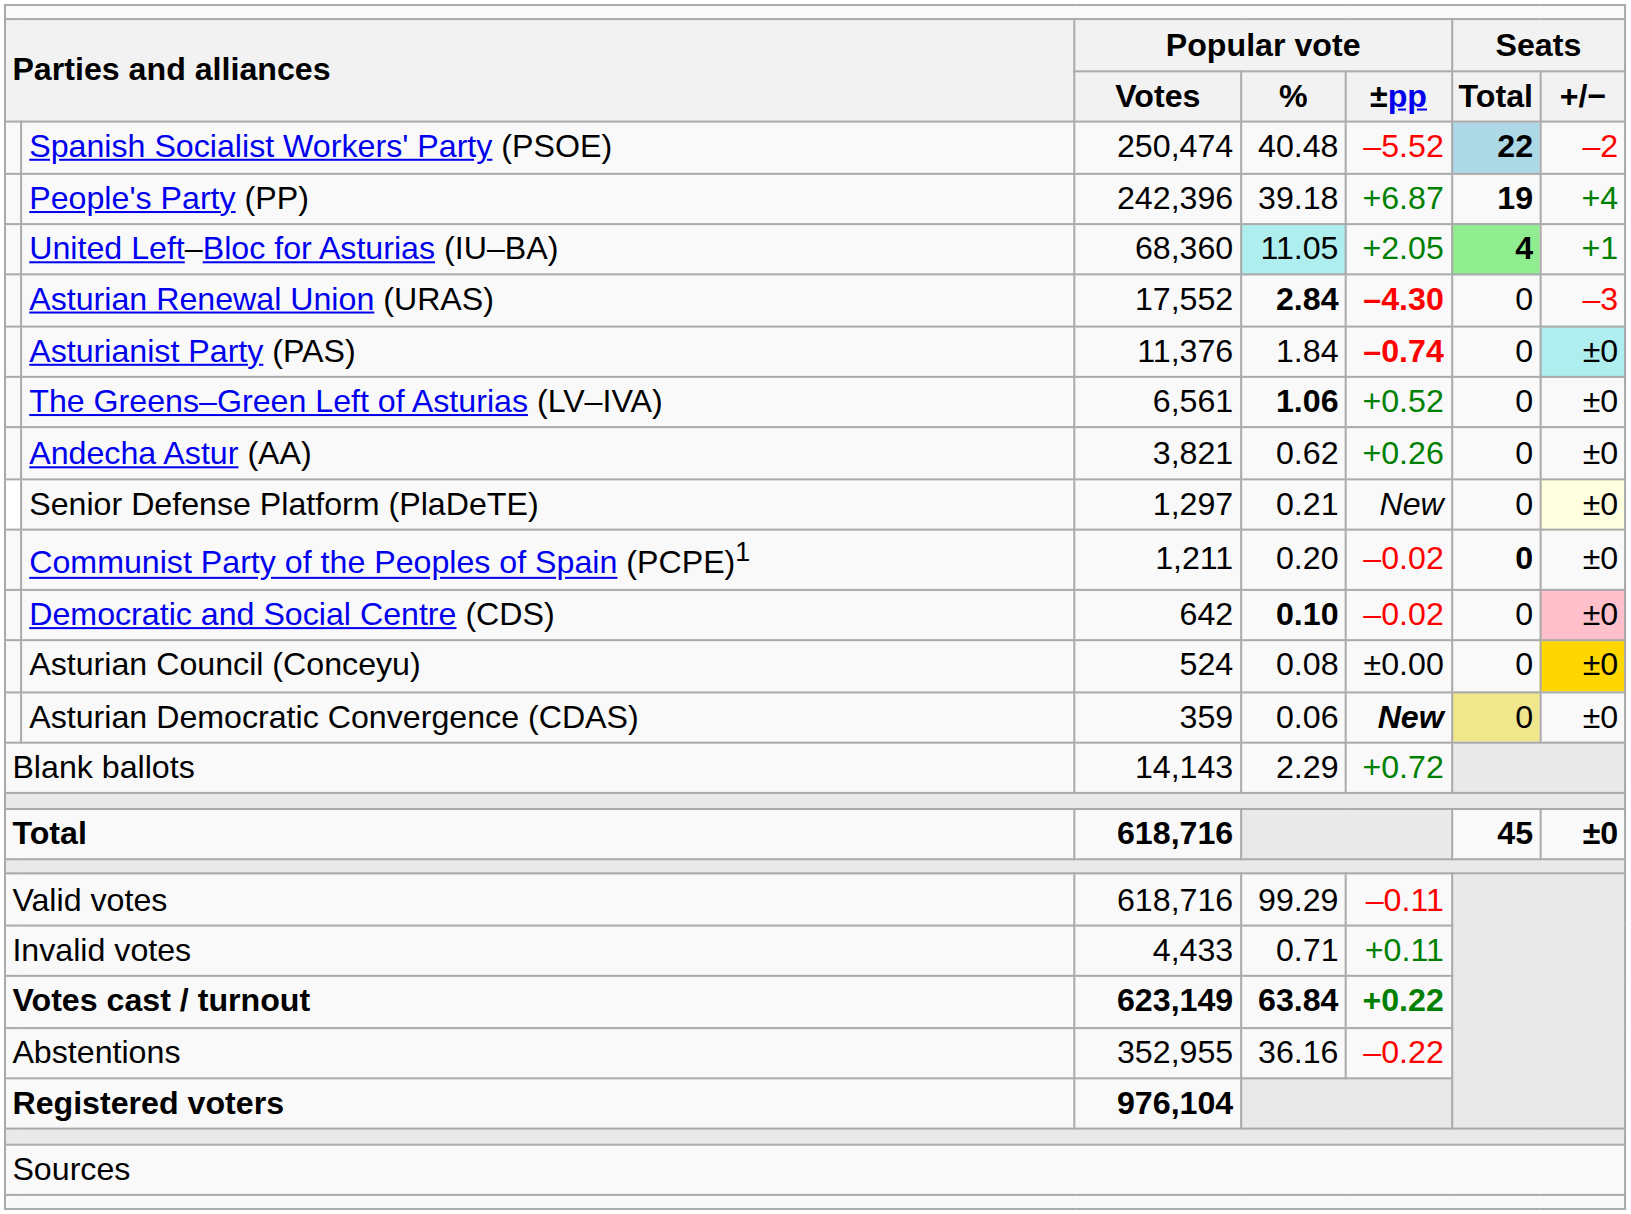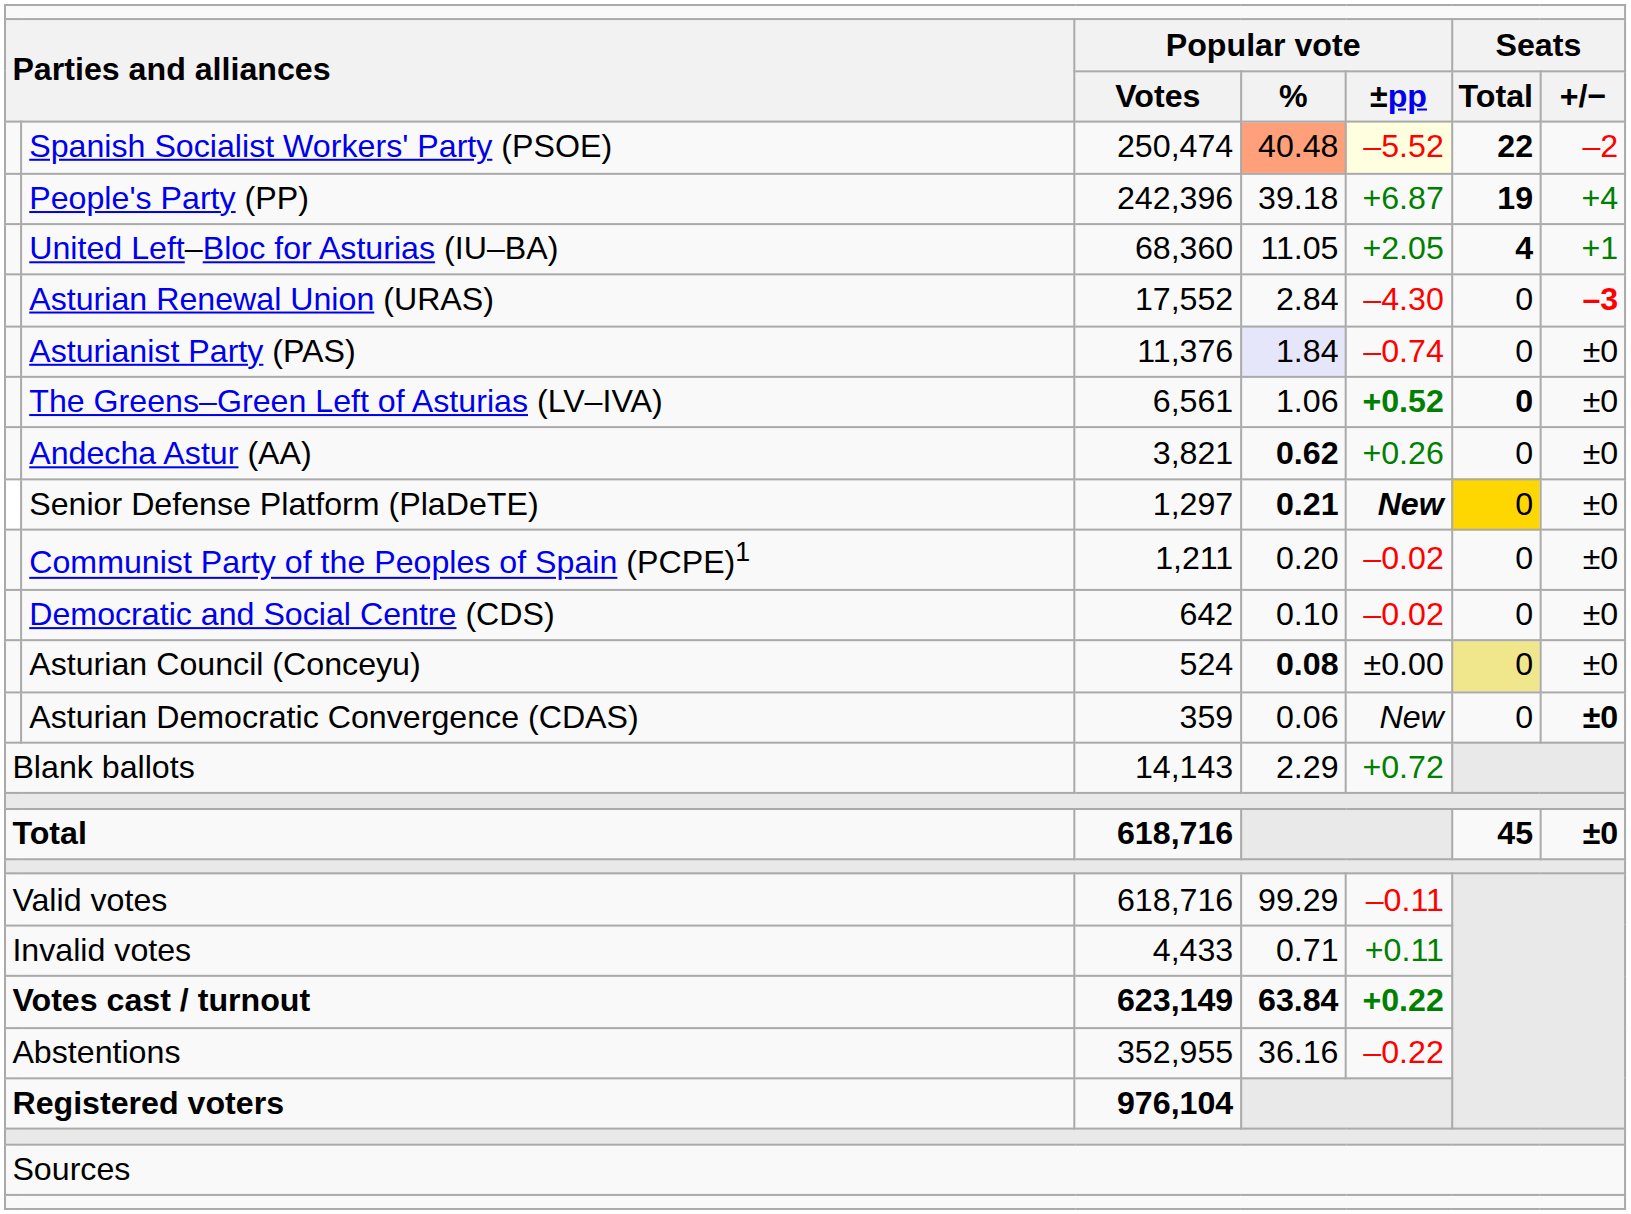(1298, 146) no background -> (1298, 146) lightsalmon background
(1404, 146) no background -> (1404, 146) lightyellow background
(1515, 146) lightblue background -> (1515, 146) no background
(1299, 248) paleturquoise background -> (1299, 248) no background
(1524, 248) lightgreen background -> (1524, 248) no background
(1307, 299) bold -> (1307, 299) normal
(1404, 299) bold -> (1404, 299) normal
(1600, 299) normal -> (1600, 299) bold
(1307, 350) no background -> (1307, 350) lavender background
(1404, 350) bold -> (1404, 350) normal
(1600, 350) paleturquoise background -> (1600, 350) no background
(1307, 401) bold -> (1307, 401) normal
(1403, 401) normal -> (1403, 401) bold
(1524, 401) normal -> (1524, 401) bold
(1307, 452) normal -> (1307, 452) bold
(1307, 503) normal -> (1307, 503) bold
(1412, 503) normal -> (1411, 503) bold
(1524, 503) no background -> (1524, 503) gold background
(1600, 503) lightyellow background -> (1600, 503) no background
(1524, 559) bold -> (1524, 559) normal
(1307, 614) bold -> (1307, 614) normal
(1600, 614) pink background -> (1600, 614) no background
(1307, 665) normal -> (1307, 665) bold
(1524, 665) no background -> (1524, 665) khaki background
(1600, 665) gold background -> (1600, 665) no background
(1411, 716) bold -> (1412, 716) normal
(1524, 716) khaki background -> (1524, 716) no background
(1600, 716) normal -> (1600, 716) bold
